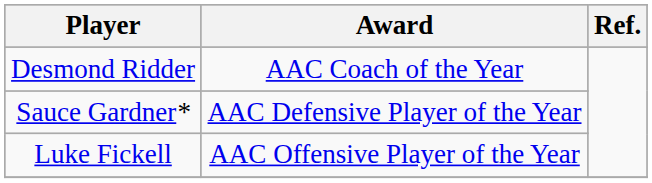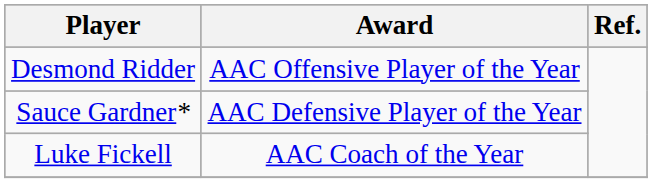(395, 68) AAC Coach of the Year -> (395, 68) AAC Offensive Player of the Year
(395, 154) AAC Offensive Player of the Year -> (395, 154) AAC Coach of the Year
